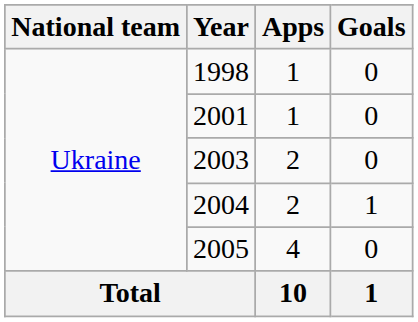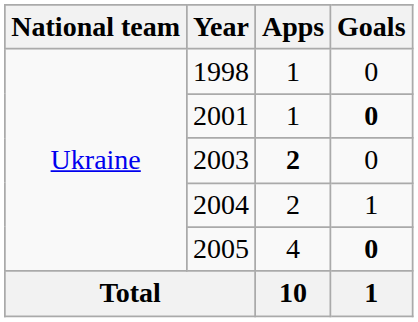(371, 115) normal -> (371, 115) bold
(293, 159) normal -> (293, 159) bold
(371, 248) normal -> (371, 248) bold
